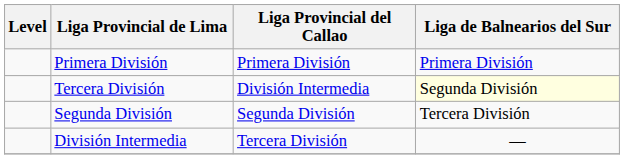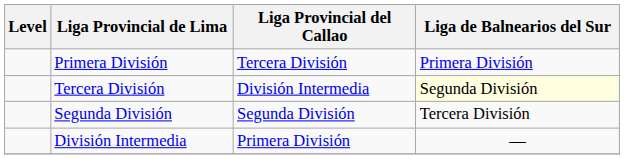(294, 62) Primera División -> (292, 62) Tercera División
(292, 140) Tercera División -> (294, 140) Primera División
